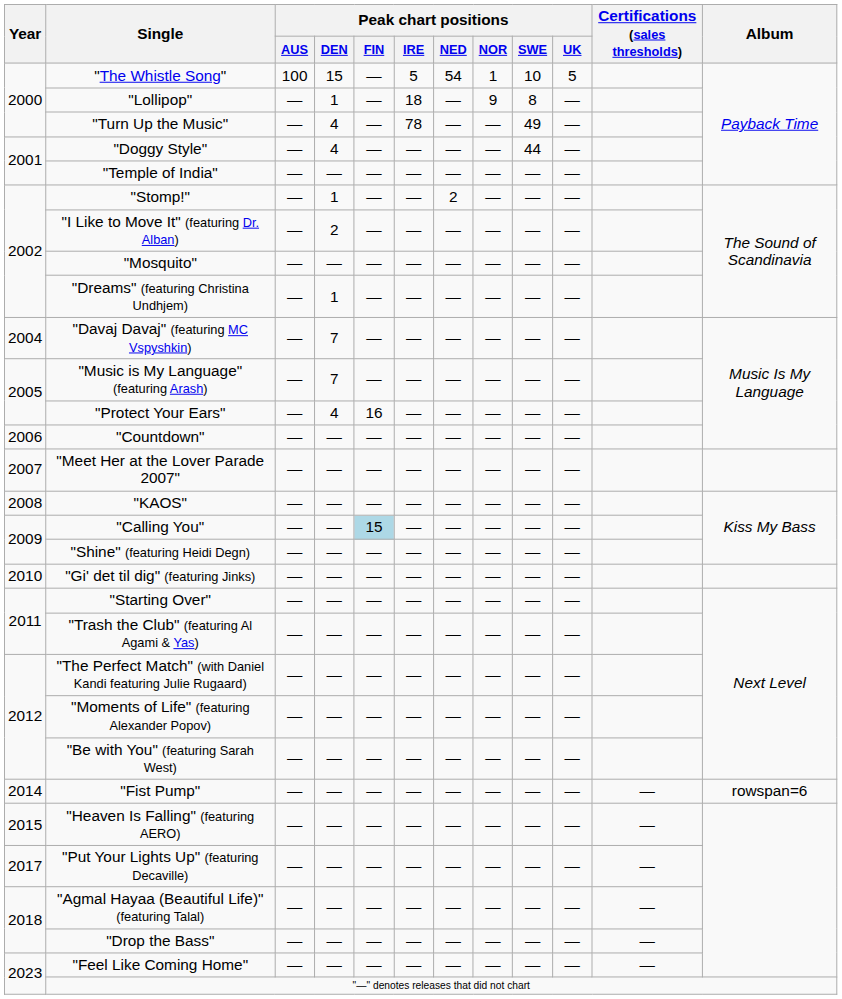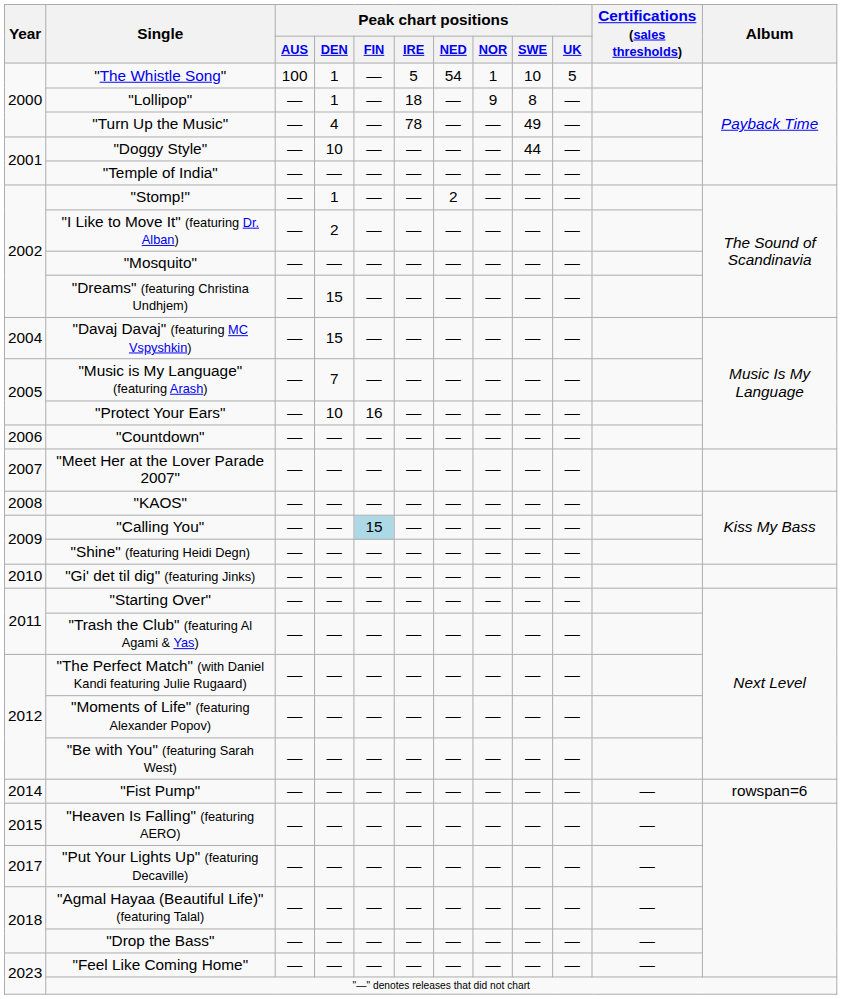(334, 75) 15 -> (334, 75) 1
(334, 148) 4 -> (334, 148) 10
(334, 296) 1 -> (334, 296) 15
(334, 338) 7 -> (334, 338) 15
(334, 412) 4 -> (334, 412) 10
